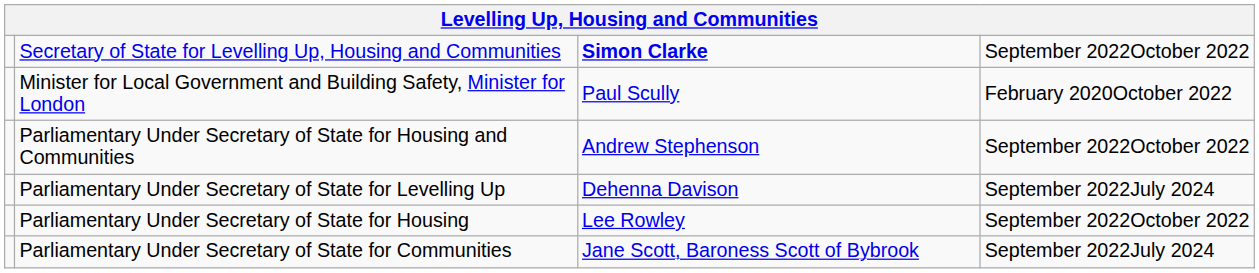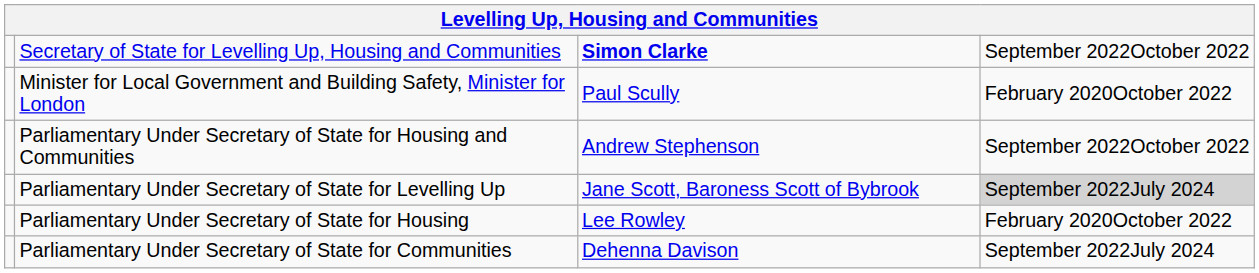(660, 189) Dehenna Davison -> (750, 189) Jane Scott, Baroness Scott of Bybrook
(1100, 189) no background -> (1100, 189) lightgrey background
(1117, 220) September 2022October 2022 -> (1108, 220) February 2020October 2022
(750, 251) Jane Scott, Baroness Scott of Bybrook -> (660, 251) Dehenna Davison
